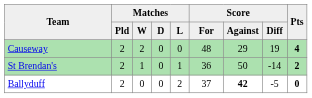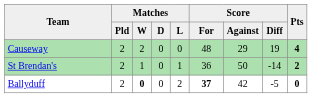(142, 84) normal -> (142, 84) bold
(206, 84) normal -> (206, 84) bold
(243, 84) bold -> (243, 84) normal
